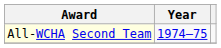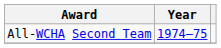(79, 34) lightyellow background -> (79, 34) no background
